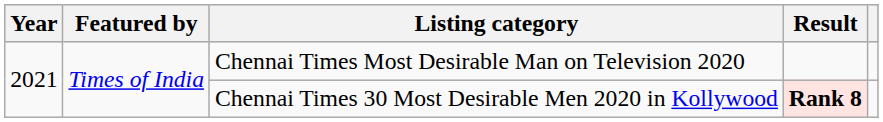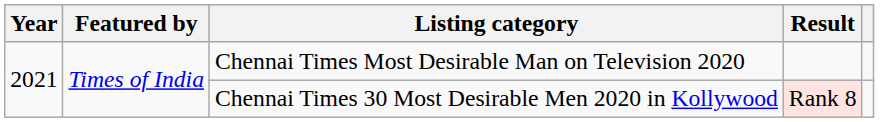(825, 98) bold -> (823, 98) normal
